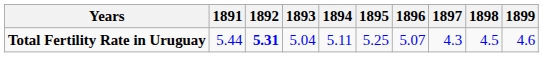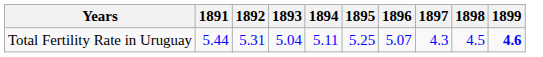(107, 39) bold -> (100, 39) normal
(266, 39) bold -> (252, 39) normal
(526, 39) normal -> (512, 39) bold
